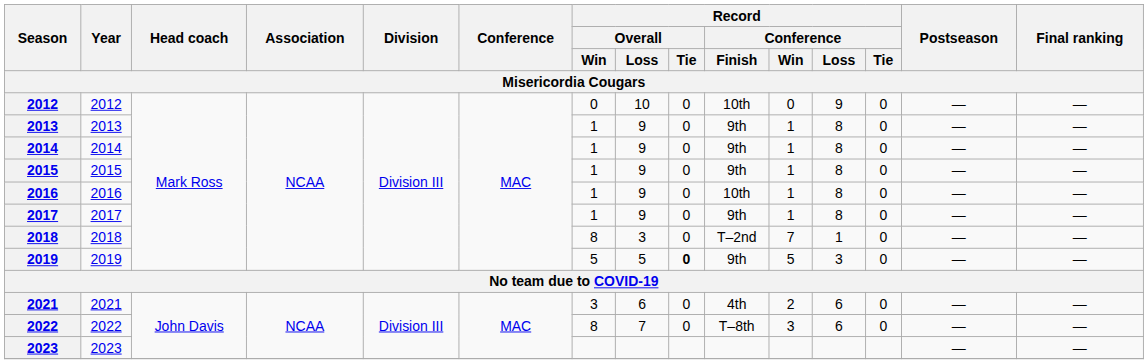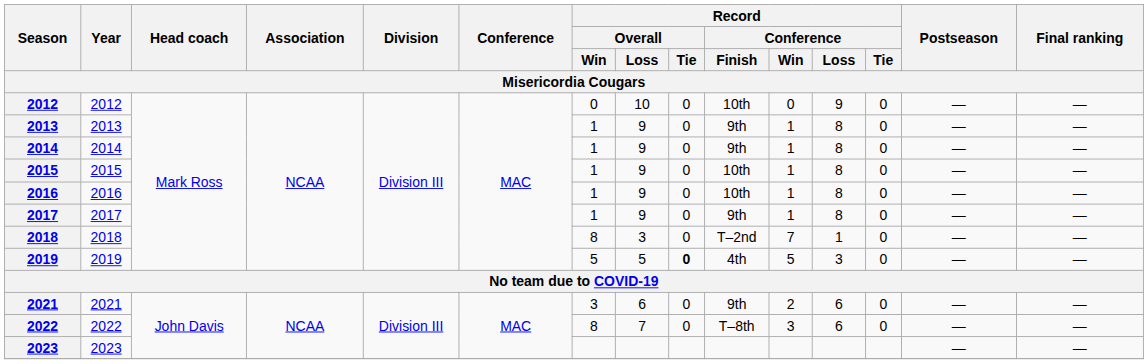(737, 171) 9th -> (737, 171) 10th
(737, 259) 9th -> (737, 259) 4th
(737, 304) 4th -> (737, 304) 9th
